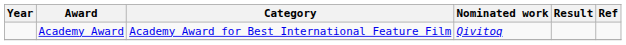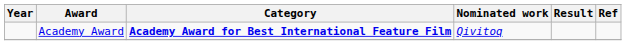(290, 31) normal -> (290, 31) bold
